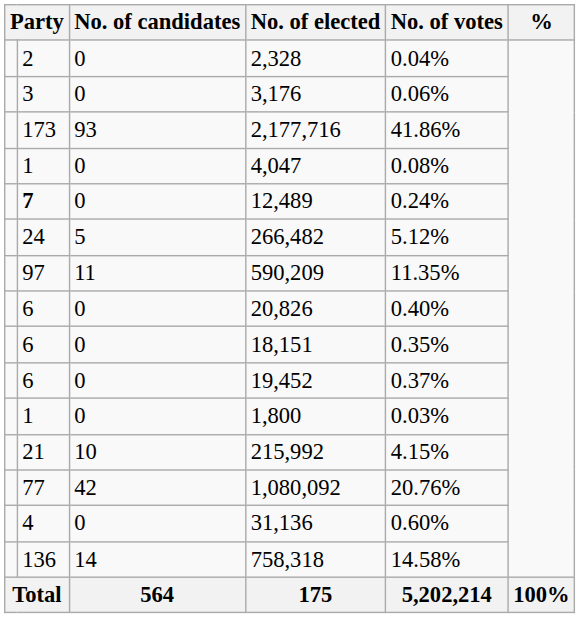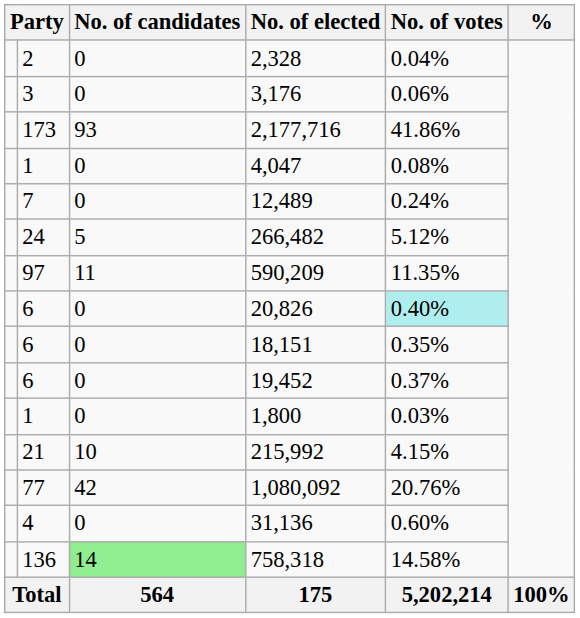(28, 201) bold -> (28, 201) normal
(420, 308) no background -> (420, 308) paleturquoise background
(85, 559) no background -> (85, 559) lightgreen background
